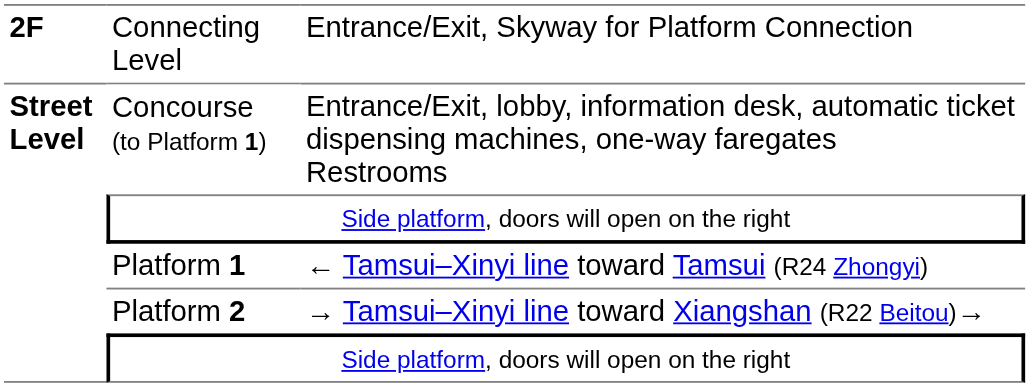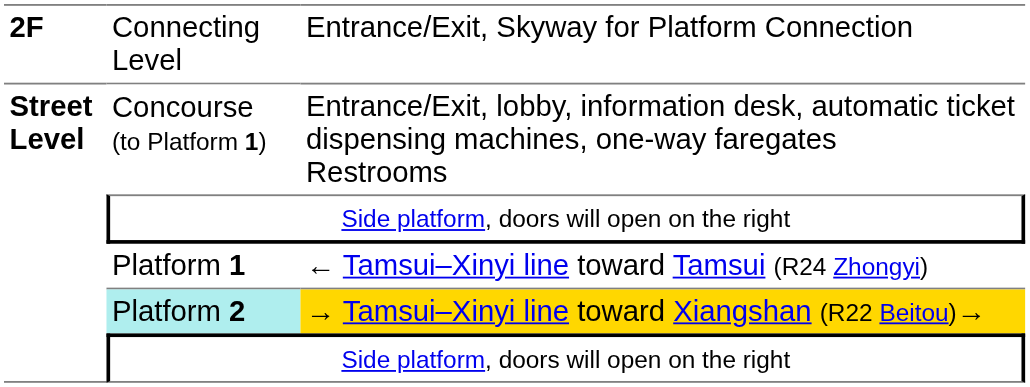(179, 311) no background -> (179, 311) paleturquoise background
(646, 311) no background -> (646, 311) gold background
